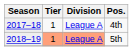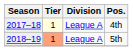(53, 25) no background -> (53, 25) lightyellow background
(84, 39) lightsalmon background -> (84, 39) no background
